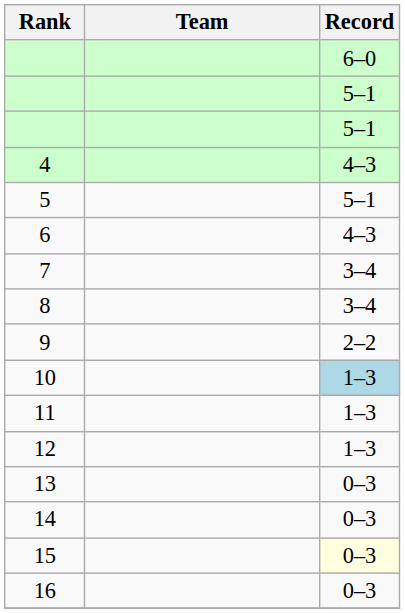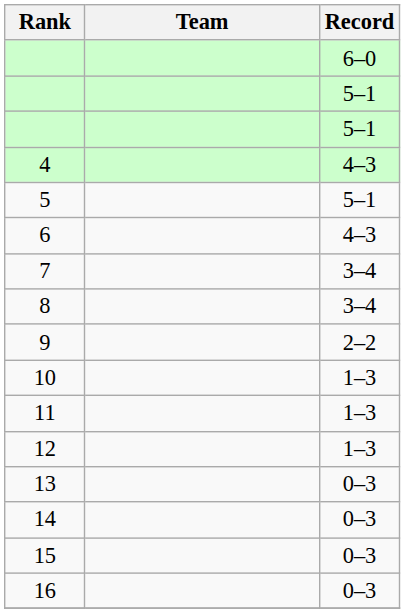(360, 377) lightblue background -> (360, 377) no background
(360, 555) lightyellow background -> (360, 555) no background
